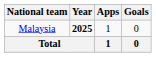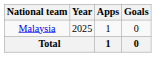(82, 28) bold -> (82, 28) normal
